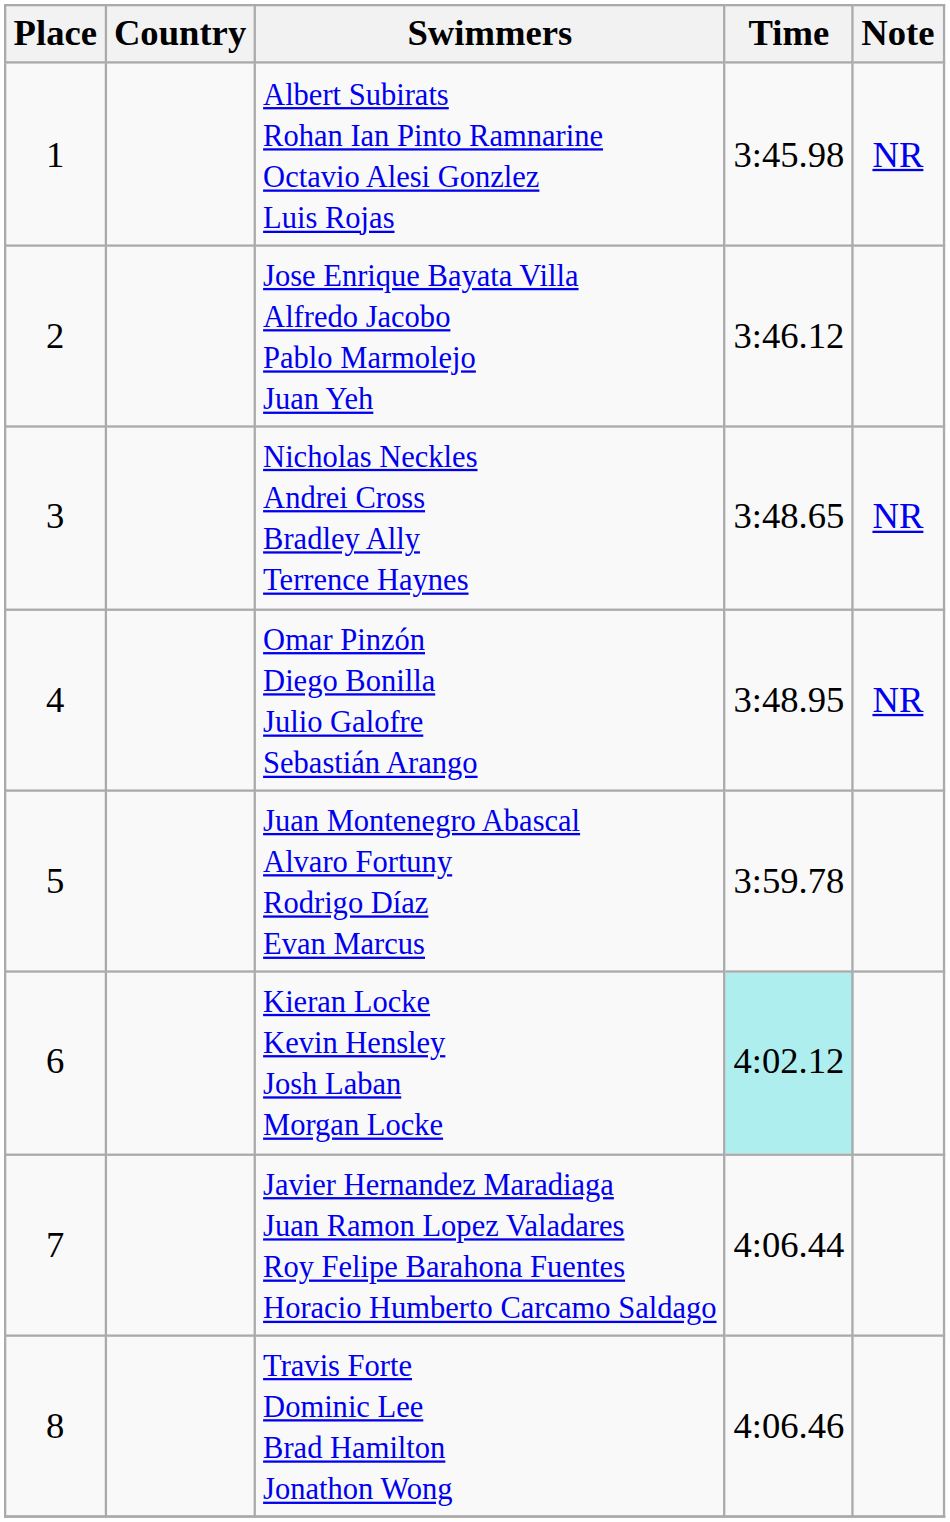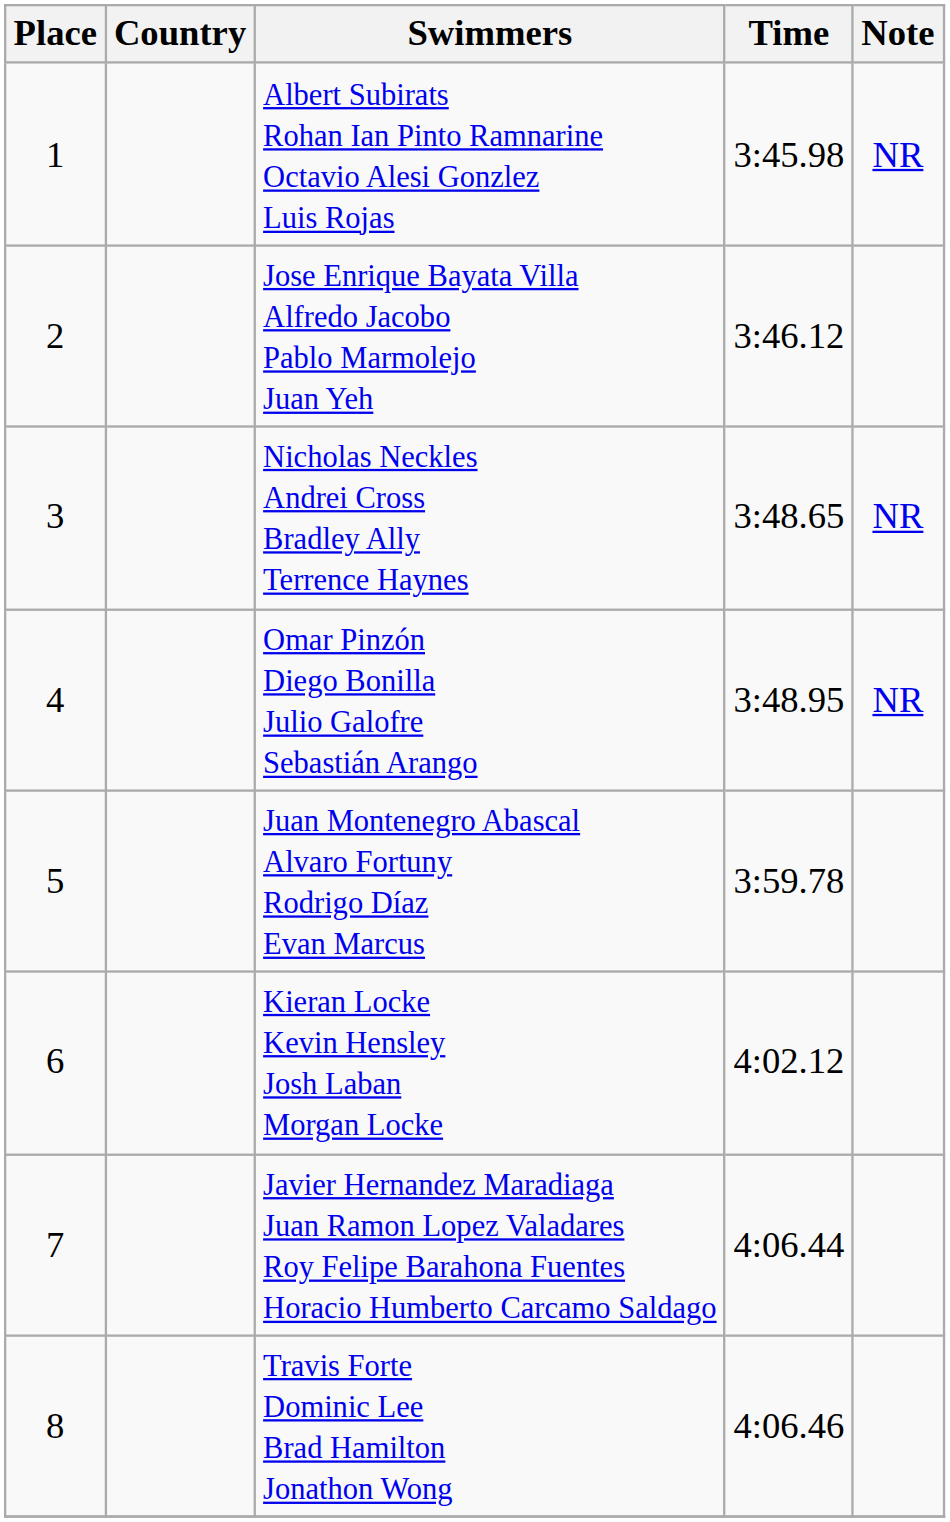(789, 1062) paleturquoise background -> (789, 1062) no background
